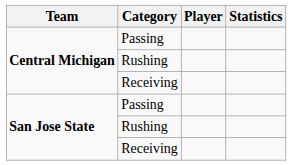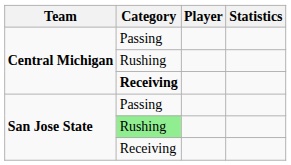(149, 82) normal -> (149, 82) bold
(144, 126) no background -> (143, 126) lightgreen background
